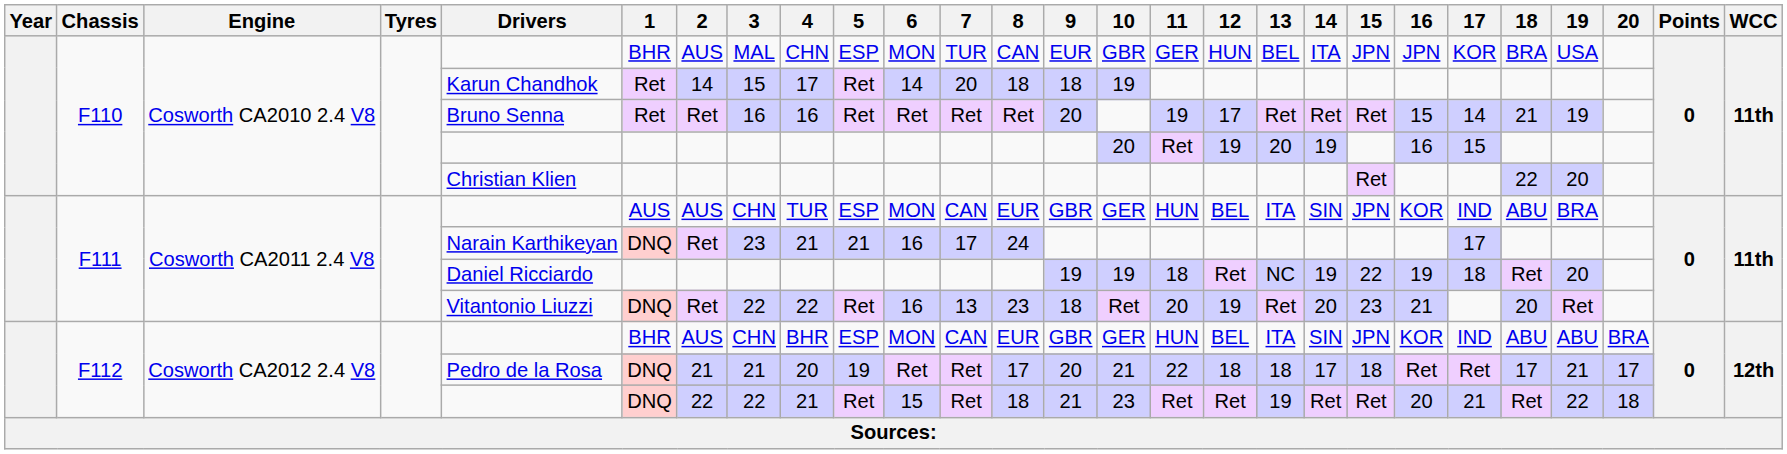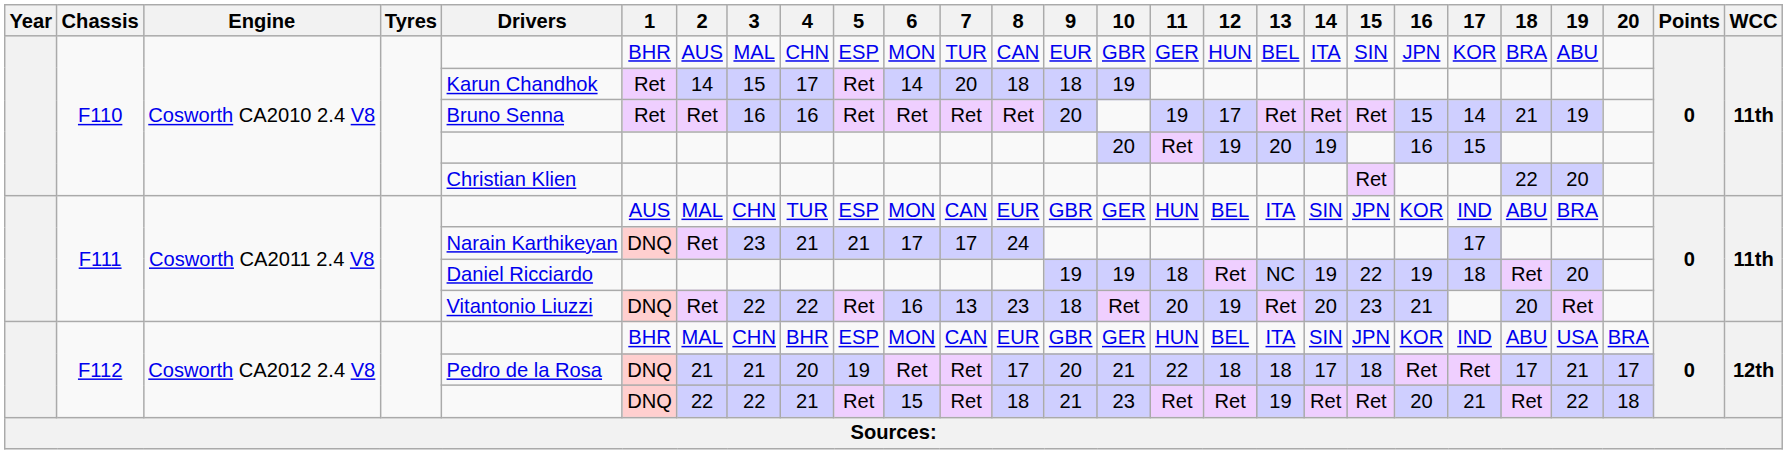(1371, 52) JPN -> (1371, 52) SIN
(1577, 52) USA -> (1577, 52) ABU
(702, 211) AUS -> (702, 211) MAL
(912, 242) 16 -> (912, 242) 17
(702, 337) AUS -> (702, 337) MAL
(1577, 337) ABU -> (1577, 337) USA
